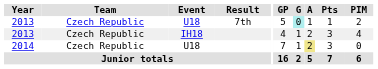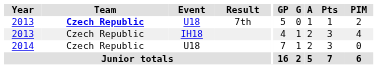(105, 22) normal -> (105, 22) bold
(299, 22) paleturquoise background -> (299, 22) no background
(310, 46) khaki background -> (310, 46) no background
